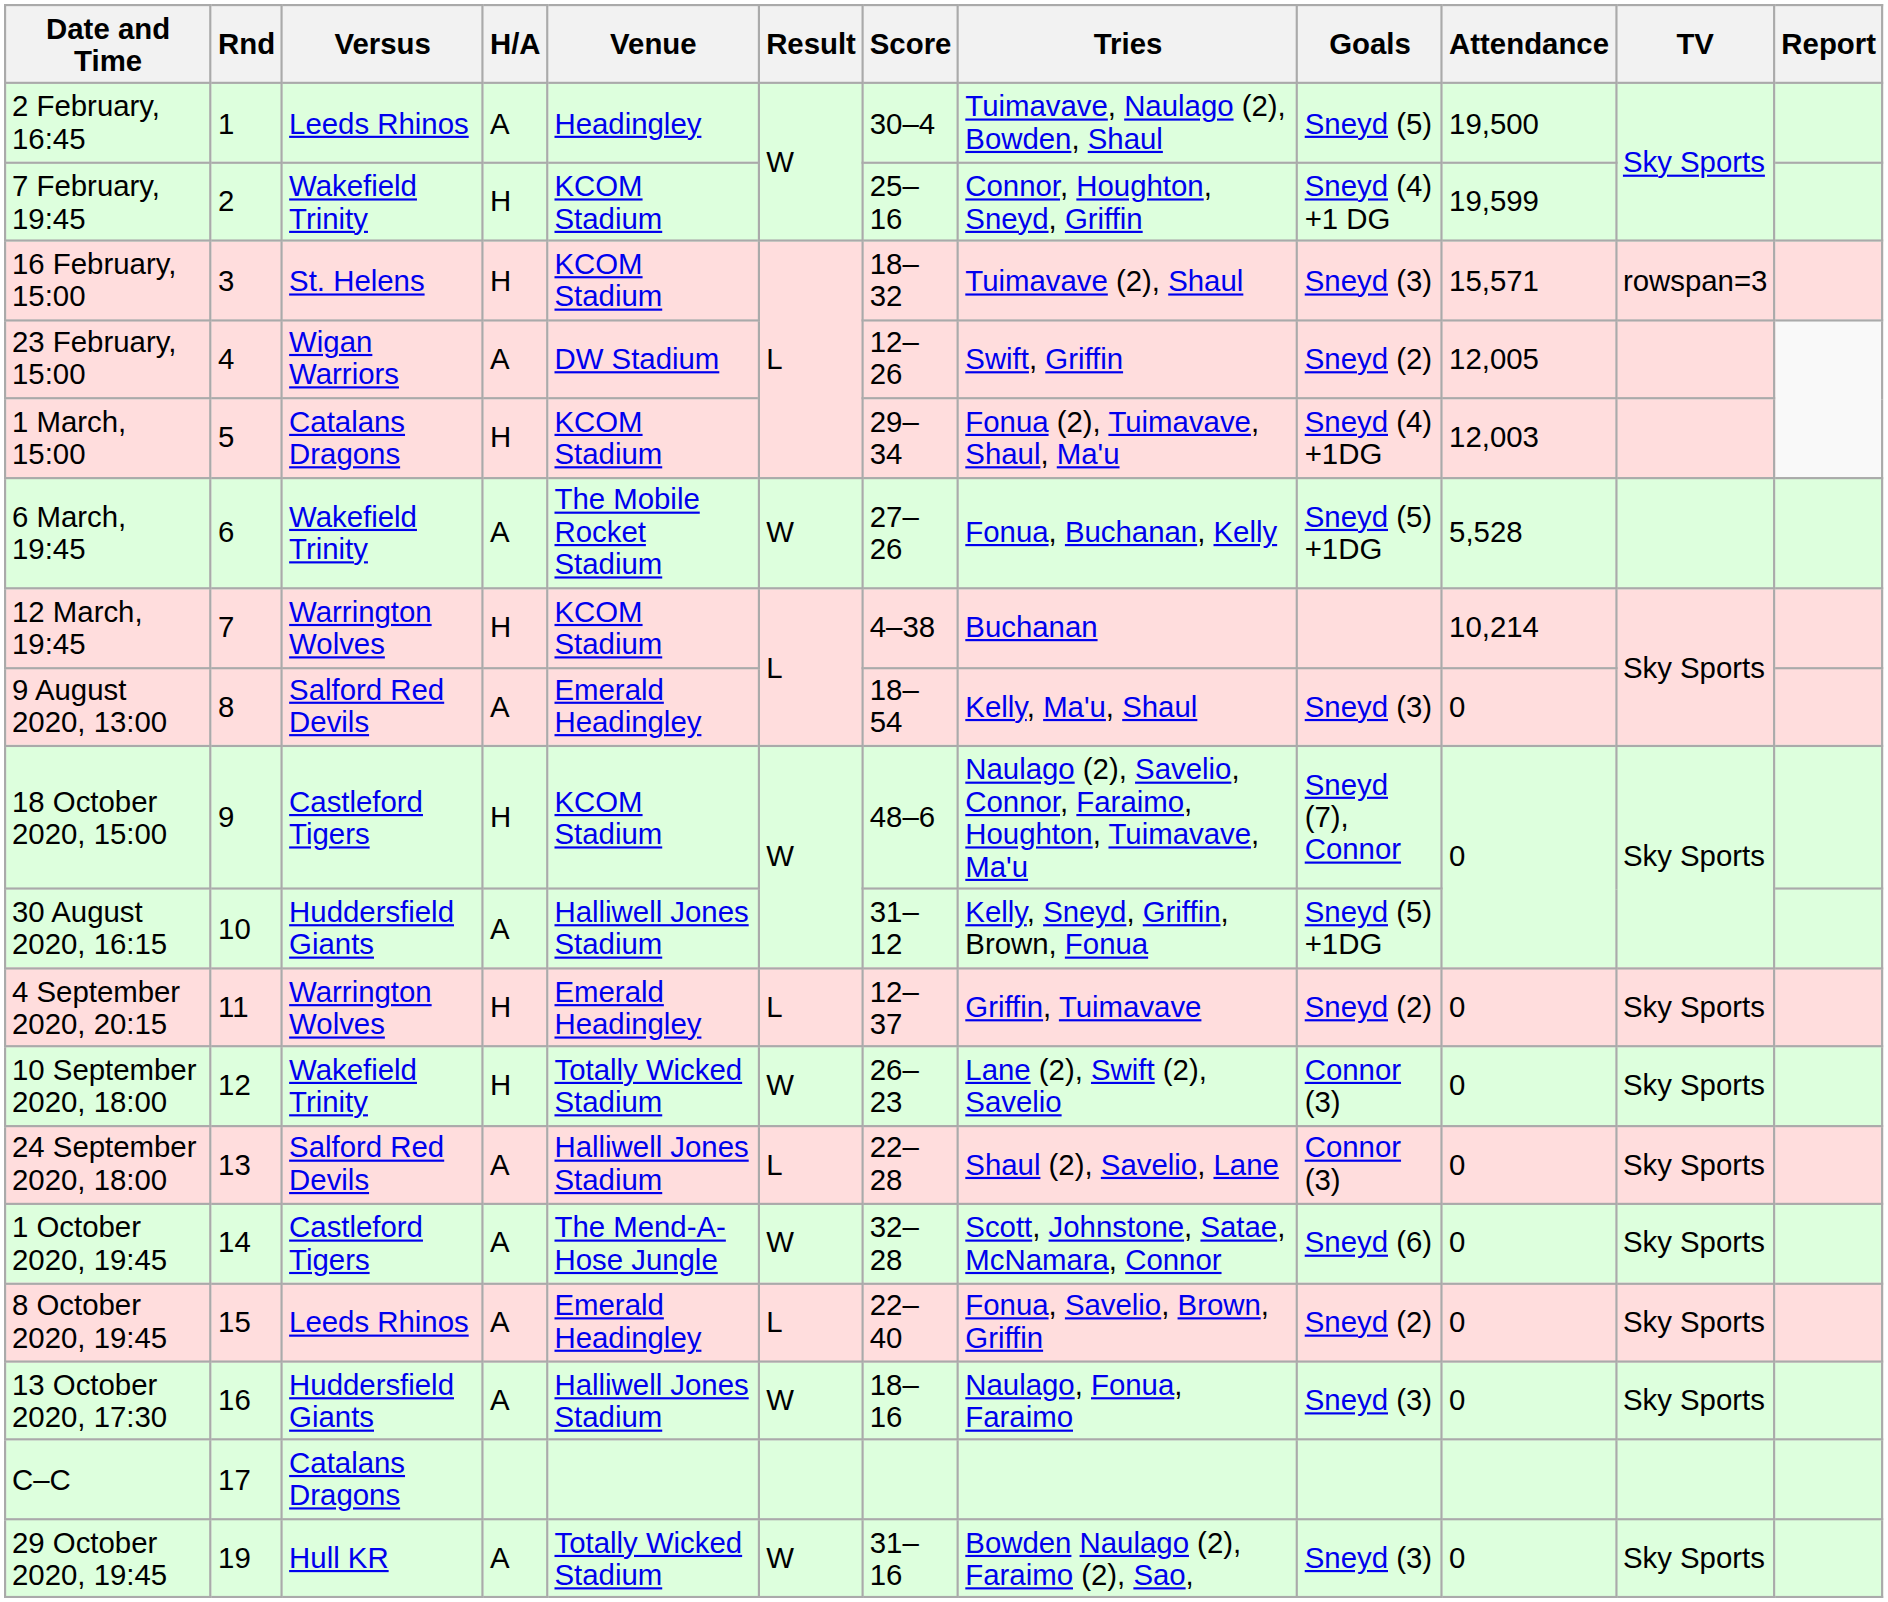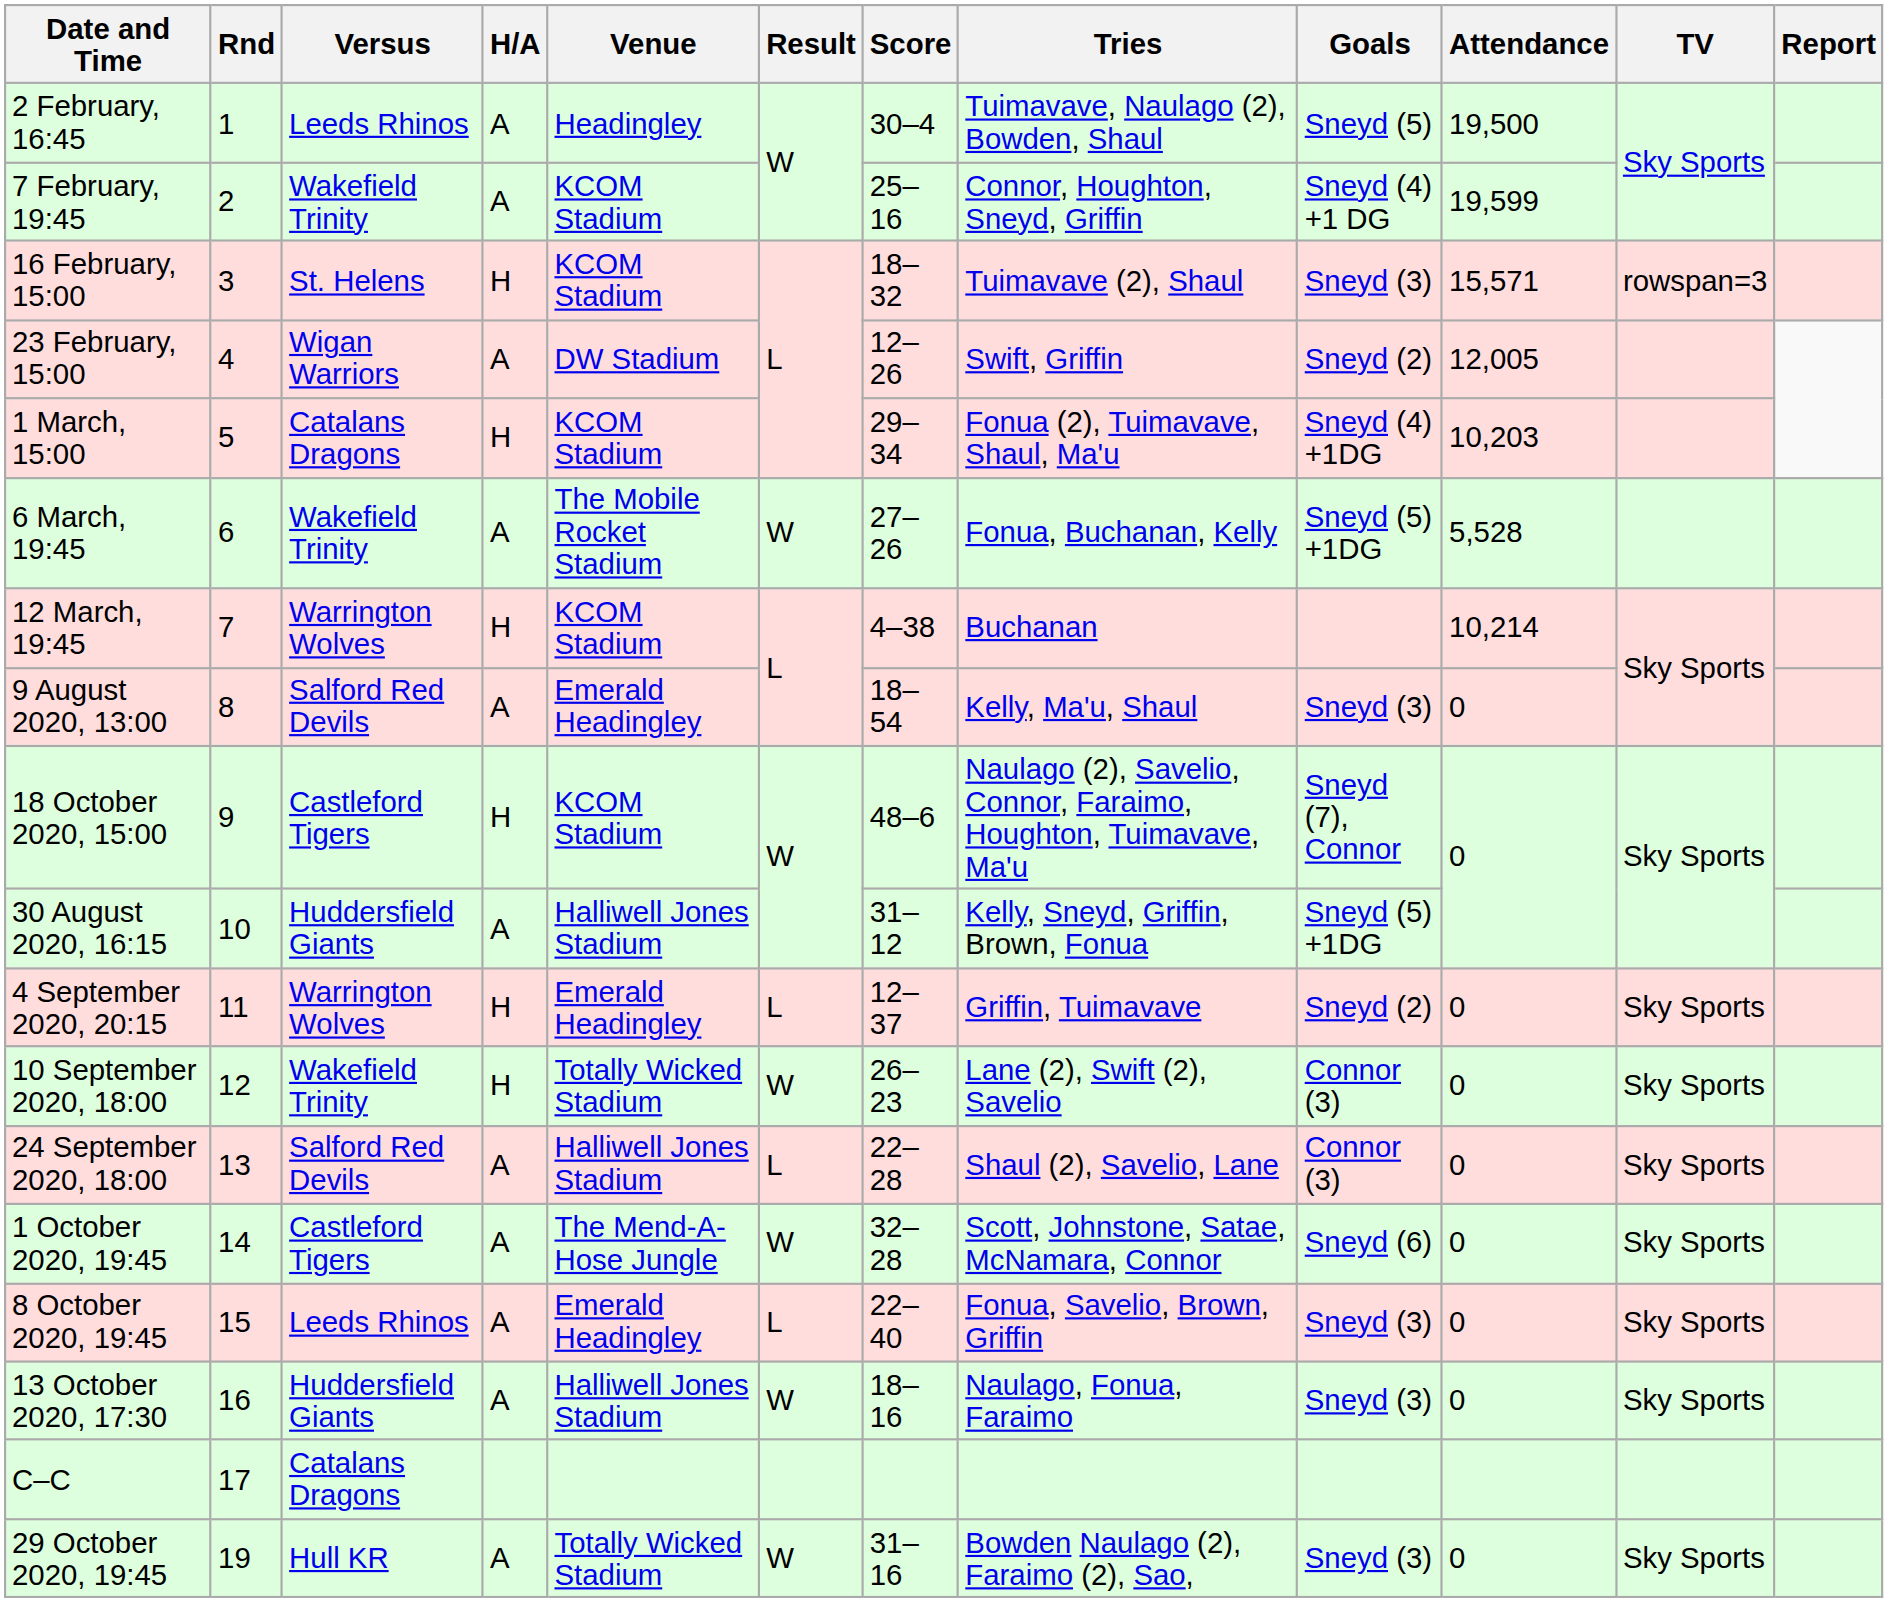(501, 201) H -> (500, 201) A
(1494, 438) 12,003 -> (1494, 438) 10,203
(1368, 1322) Sneyd (2) -> (1368, 1322) Sneyd (3)
